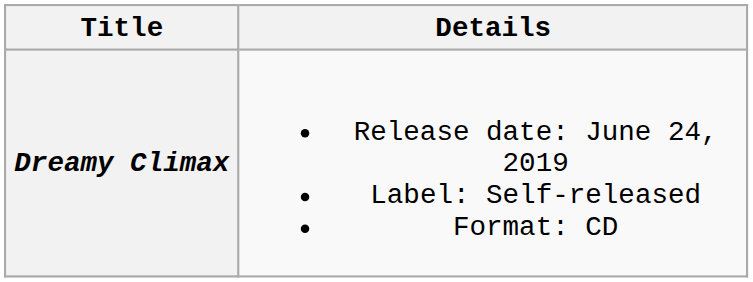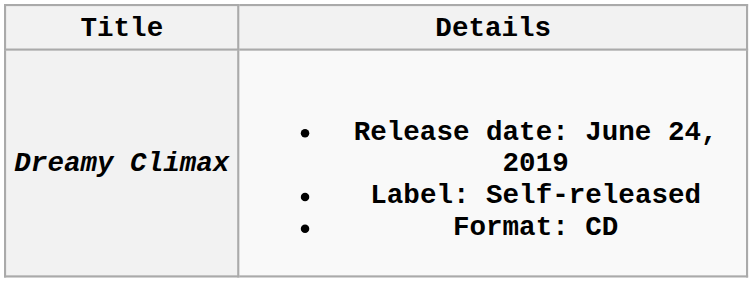(493, 179) normal -> (493, 179) bold
